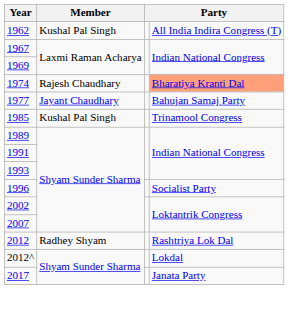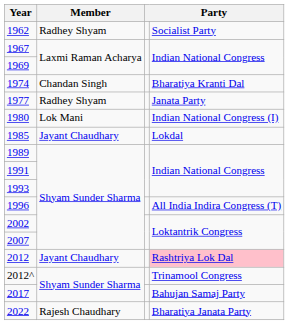(78, 30) Kushal Pal Singh -> (73, 30) Radhey Shyam
(217, 30) All India Indira Congress (T) -> (184, 30) Socialist Party
(80, 83) Rajesh Chaudhary -> (73, 83) Chandan Singh
(198, 83) lightsalmon background -> (198, 83) no background
(79, 100) Jayant Chaudhary -> (73, 100) Radhey Shyam
(198, 100) Bahujan Samaj Party -> (179, 100) Janata Party
+ row: (18, 118)
(78, 118) Kushal Pal Singh -> (79, 135) Jayant Chaudhary
(197, 118) Trinamool Congress -> (167, 135) Lokdal
(184, 188) Socialist Party -> (217, 205) All India Indira Congress (T)
(73, 240) Radhey Shyam -> (79, 258) Jayant Chaudhary
(193, 240) no background -> (193, 258) pink background
(167, 258) Lokdal -> (197, 275) Trinamool Congress
(179, 275) Janata Party -> (198, 293) Bahujan Samaj Party
+ row: (18, 310)
